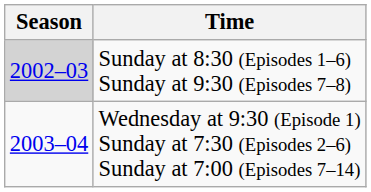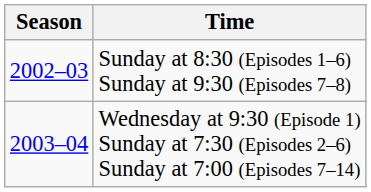(49, 70) lightgrey background -> (49, 70) no background
